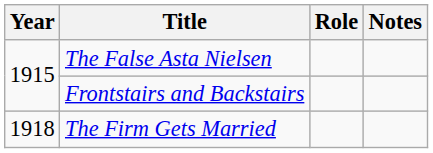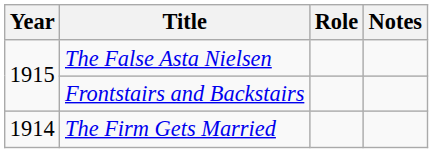(32, 128) 1918 -> (32, 128) 1914
